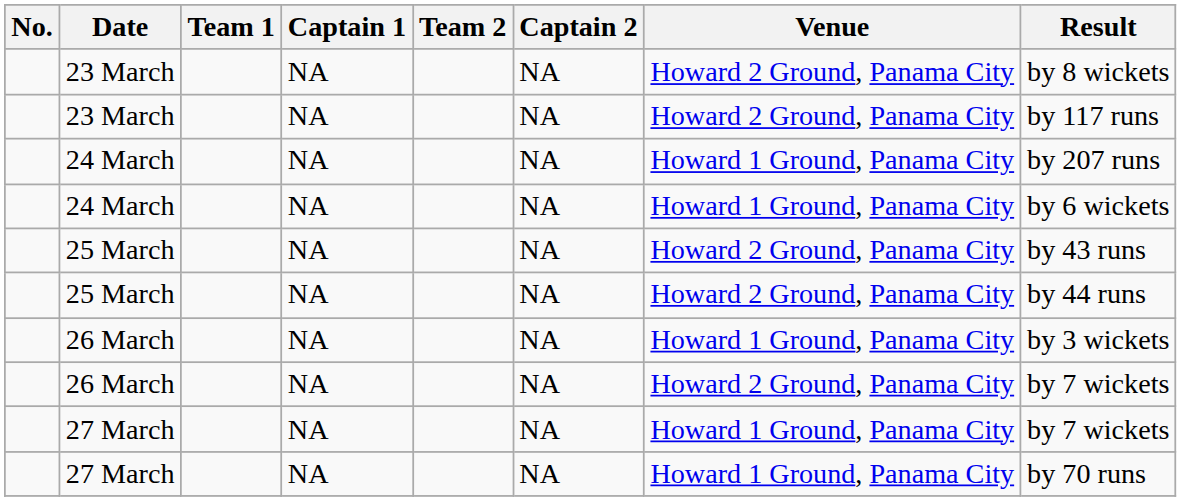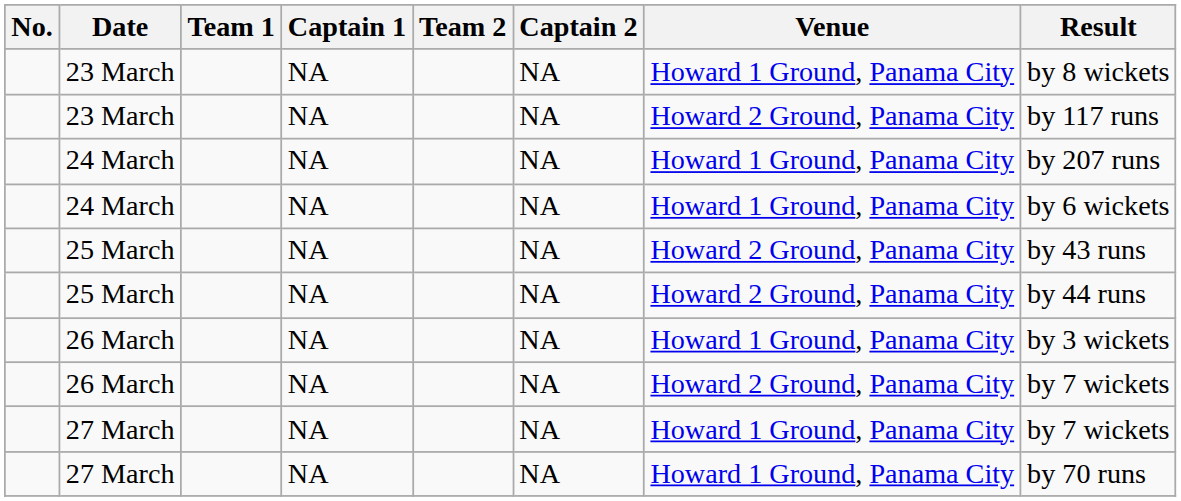(832, 71) Howard 2 Ground, Panama City -> (832, 71) Howard 1 Ground, Panama City
